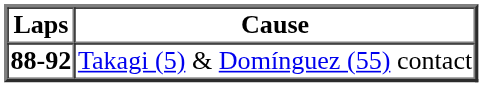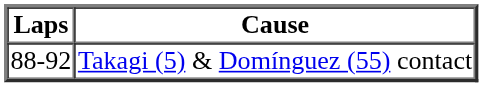(41, 60) bold -> (41, 60) normal
